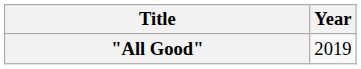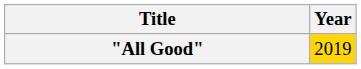(333, 48) no background -> (333, 48) gold background
